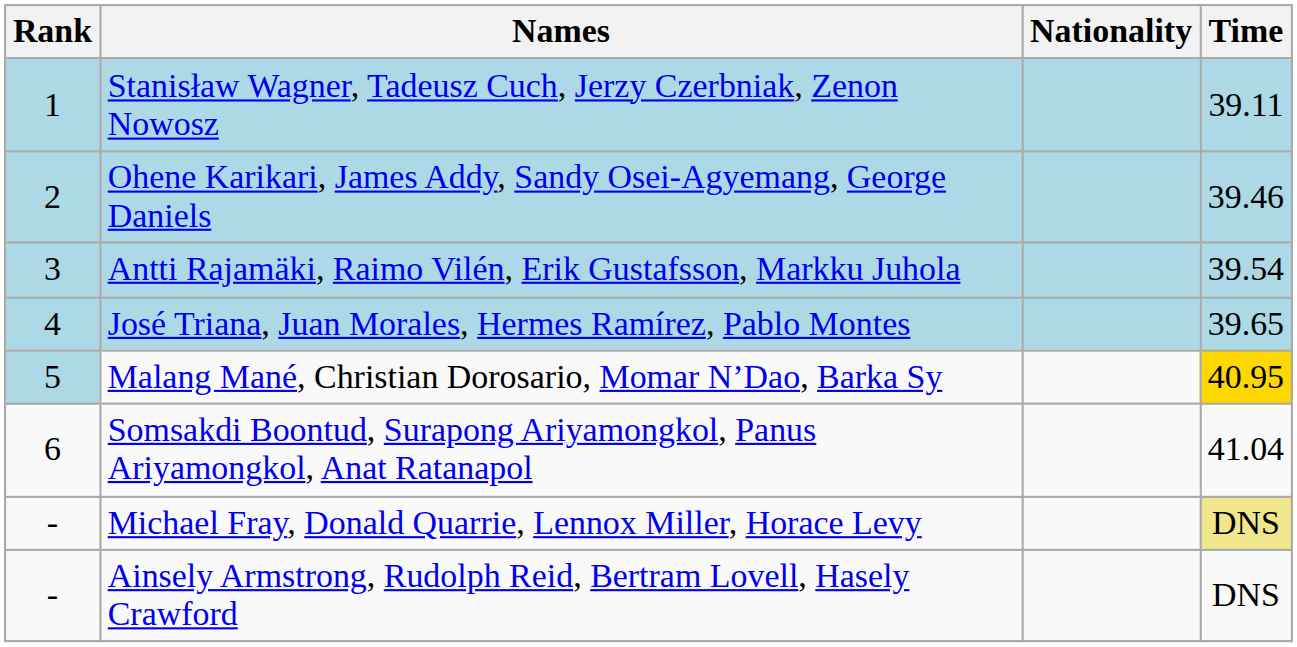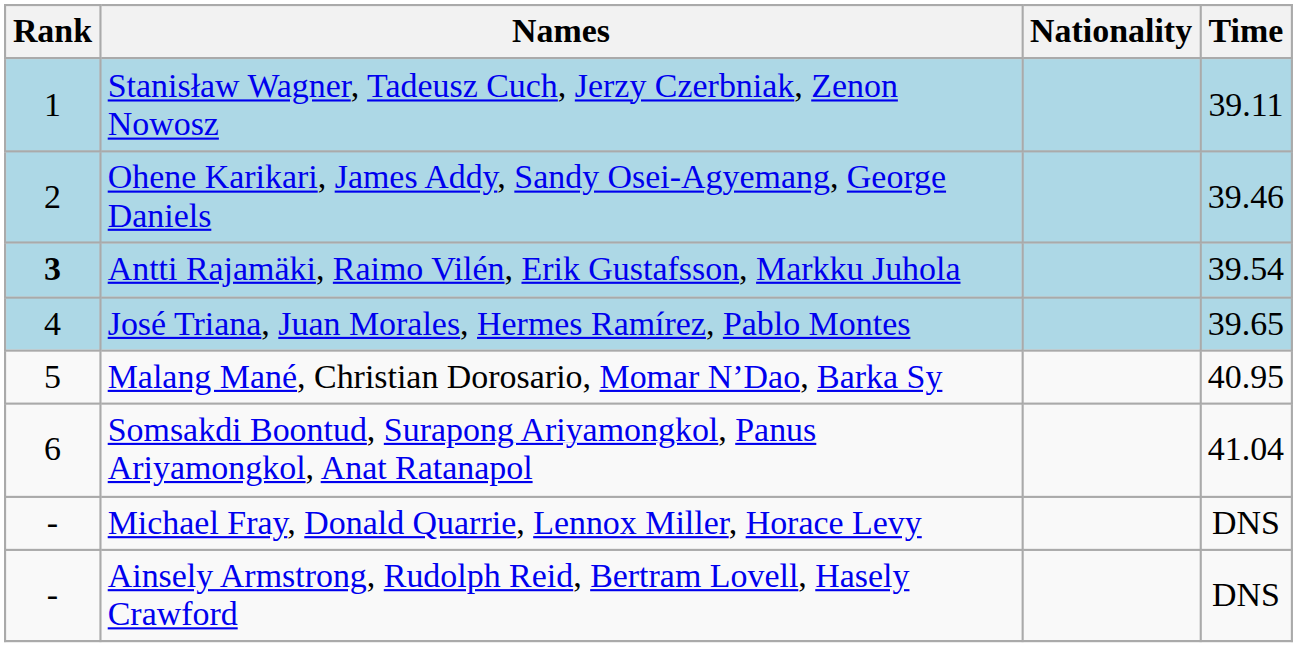(52, 269) normal -> (52, 269) bold
(52, 376) lightblue background -> (52, 376) no background
(1246, 376) gold background -> (1246, 376) no background
(1246, 522) khaki background -> (1246, 522) no background
